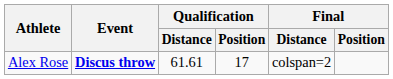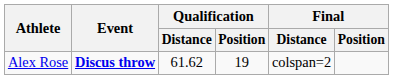(187, 62) 61.61 -> (187, 62) 61.62
(242, 62) 17 -> (242, 62) 19
